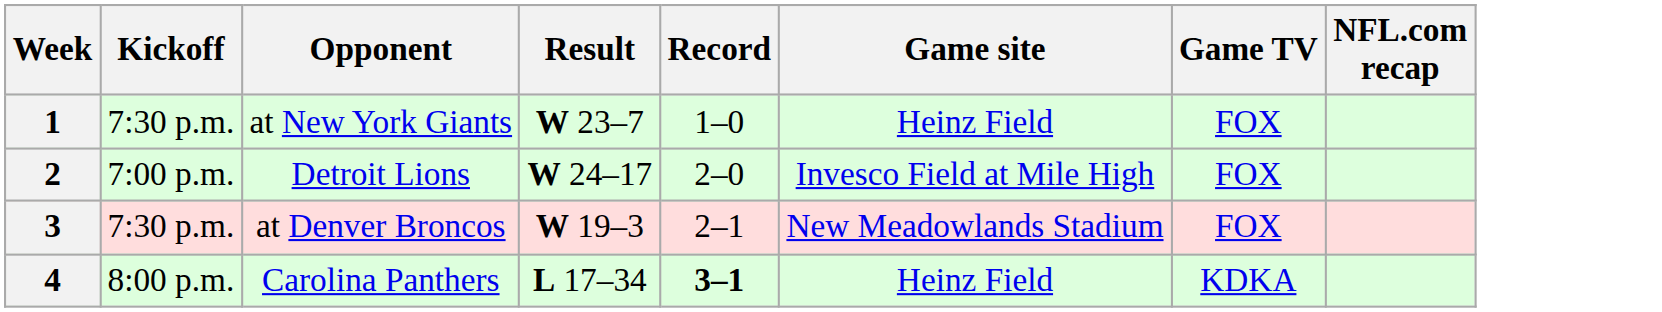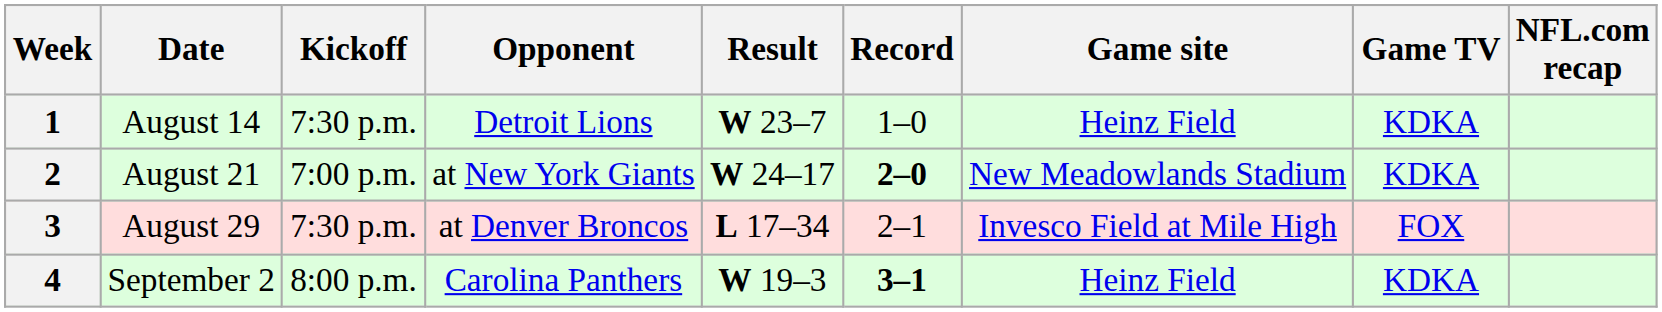+ column: (191, 49)
(381, 121) at New York Giants -> (563, 121) Detroit Lions
(1248, 121) FOX -> (1431, 121) KDKA
(381, 173) Detroit Lions -> (563, 173) at New York Giants
(719, 173) normal -> (902, 173) bold
(975, 173) Invesco Field at Mile High -> (1158, 173) New Meadowlands Stadium
(1248, 173) FOX -> (1431, 173) KDKA
(590, 226) W 19–3 -> (772, 226) L 17–34
(975, 226) New Meadowlands Stadium -> (1158, 226) Invesco Field at Mile High
(590, 279) L 17–34 -> (772, 279) W 19–3
